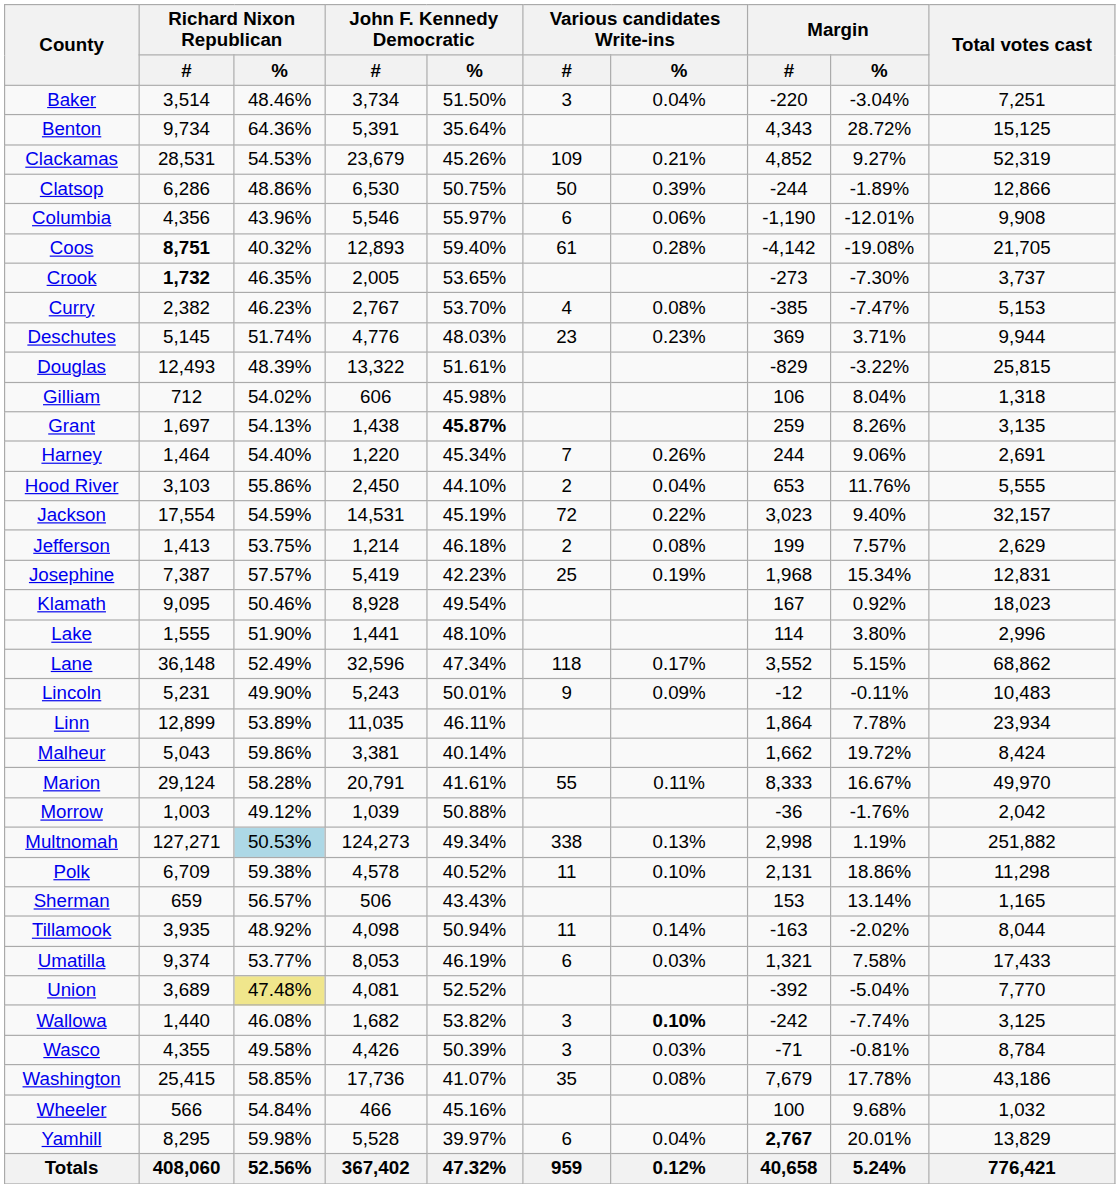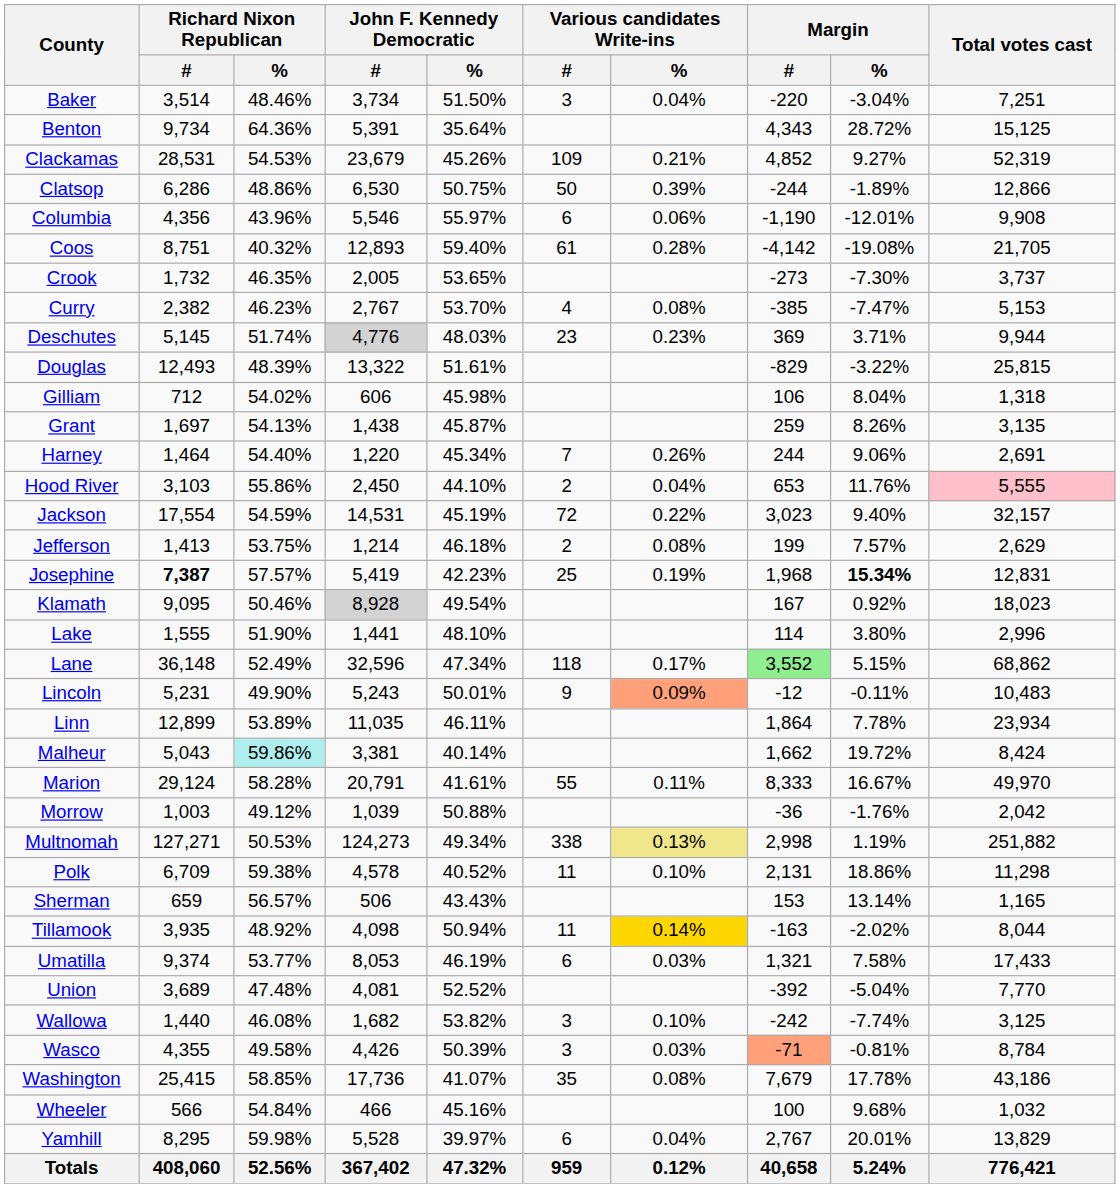(187, 248) bold -> (187, 248) normal
(187, 277) bold -> (187, 277) normal
(376, 337) no background -> (376, 337) lightgrey background
(474, 426) bold -> (474, 426) normal
(1022, 485) no background -> (1022, 485) pink background
(187, 574) normal -> (187, 574) bold
(879, 574) normal -> (879, 574) bold
(376, 604) no background -> (376, 604) lightgrey background
(789, 663) no background -> (789, 663) lightgreen background
(679, 693) no background -> (679, 693) lightsalmon background
(280, 752) no background -> (280, 752) paleturquoise background
(280, 842) lightblue background -> (280, 842) no background
(679, 842) no background -> (679, 842) khaki background
(679, 931) no background -> (679, 931) gold background
(280, 990) khaki background -> (280, 990) no background
(679, 1020) bold -> (679, 1020) normal
(789, 1049) no background -> (789, 1049) lightsalmon background
(789, 1138) bold -> (789, 1138) normal
